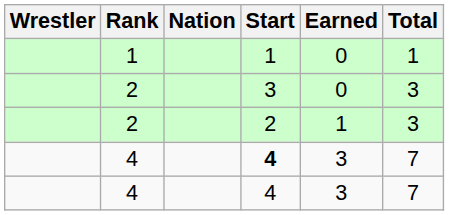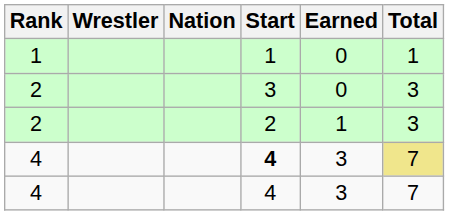columns swapped: (132, 21) <-> (53, 21)
(413, 158) no background -> (413, 158) khaki background
